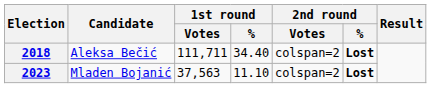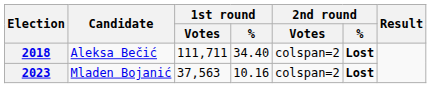(251, 73) 11.10 -> (251, 73) 10.16
